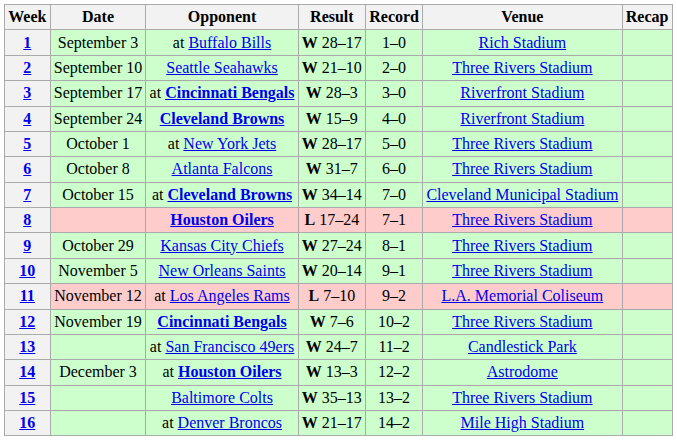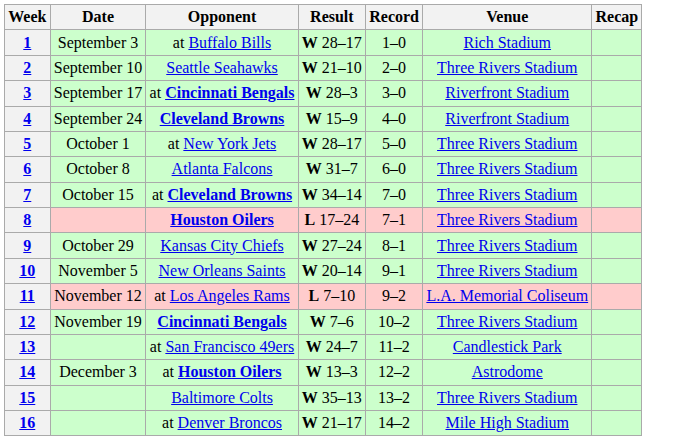(522, 194) Cleveland Municipal Stadium -> (507, 194) Three Rivers Stadium
